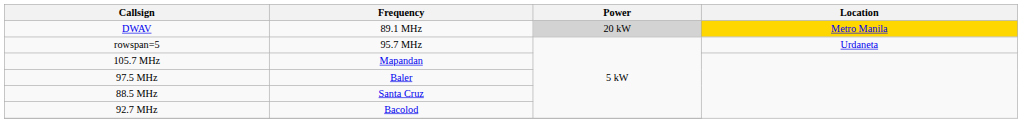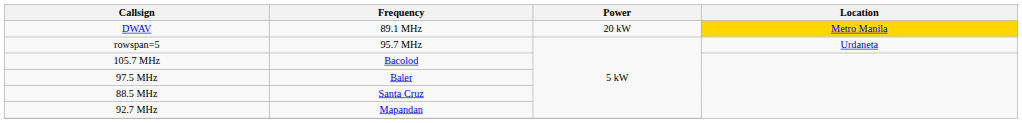(617, 28) lightgrey background -> (617, 28) no background
(401, 61) Mapandan -> (401, 61) Bacolod
(401, 110) Bacolod -> (401, 110) Mapandan
